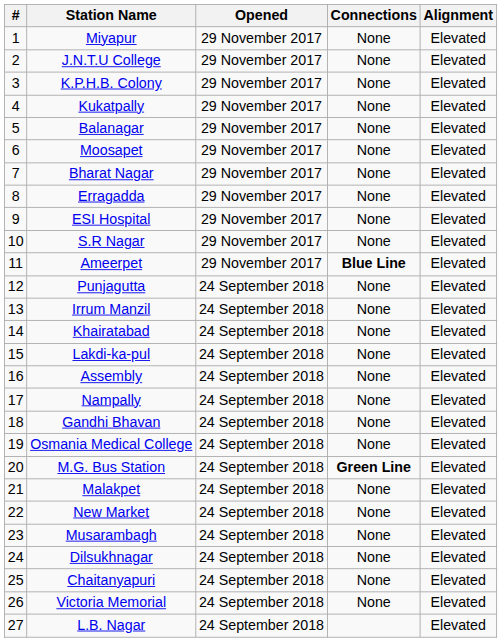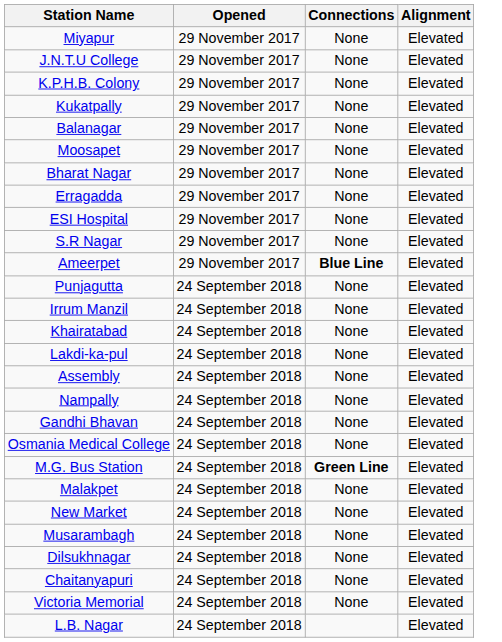- column: (16, 15)
